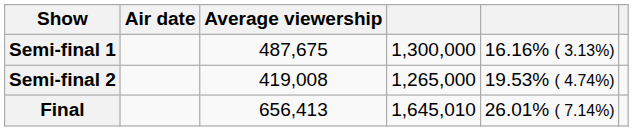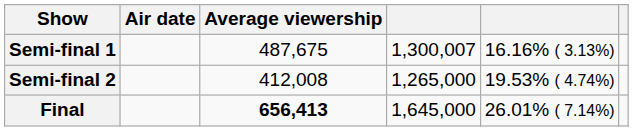(434, 49) 1,300,000 -> (434, 49) 1,300,007
(293, 79) 419,008 -> (293, 79) 412,008
(293, 110) normal -> (293, 110) bold
(434, 110) 1,645,010 -> (434, 110) 1,645,000
